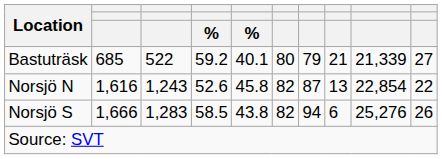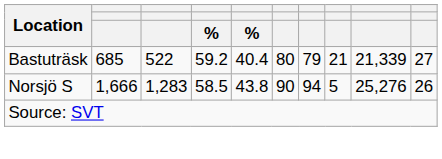(252, 59) 40.1 -> (252, 59) 40.4
- row: (41, 86)
(285, 113) 82 -> (285, 86) 90
(334, 113) 6 -> (334, 86) 5
